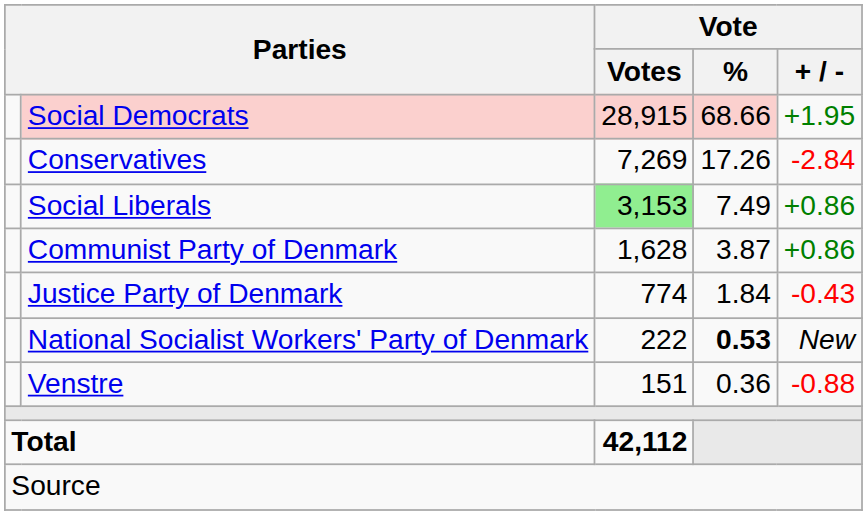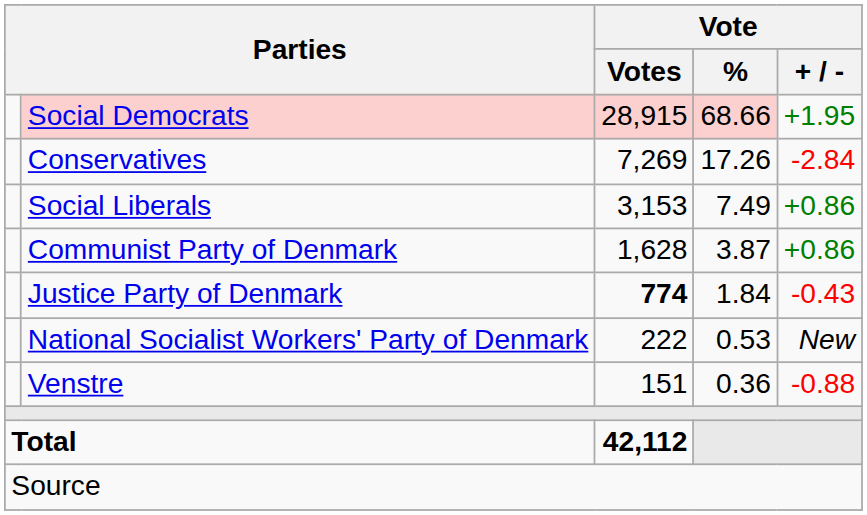(652, 205) lightgreen background -> (652, 205) no background
(664, 294) normal -> (664, 294) bold
(743, 339) bold -> (743, 339) normal
